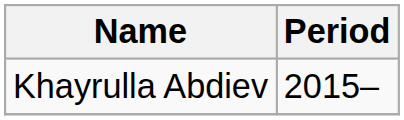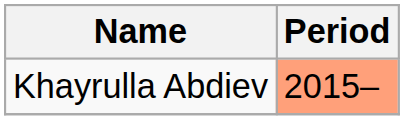(331, 85) no background -> (331, 85) lightsalmon background
